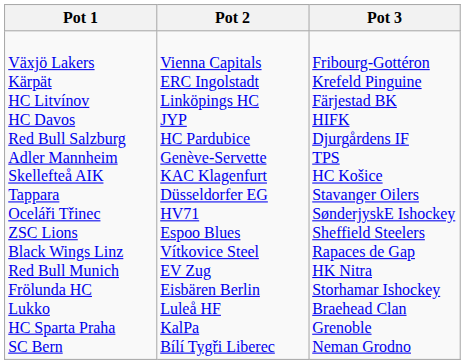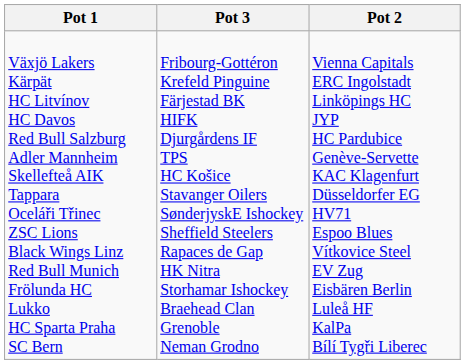columns swapped: (232, 17) <-> (385, 17)
